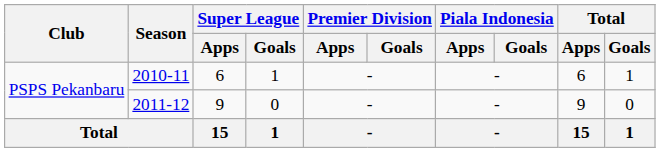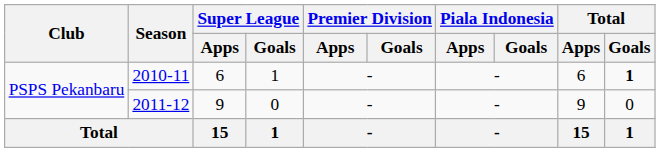(629, 76) normal -> (629, 76) bold
